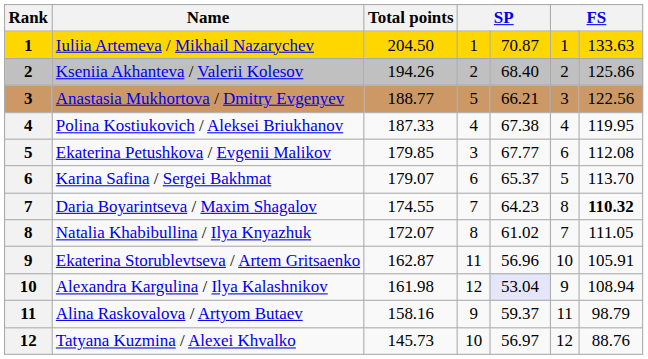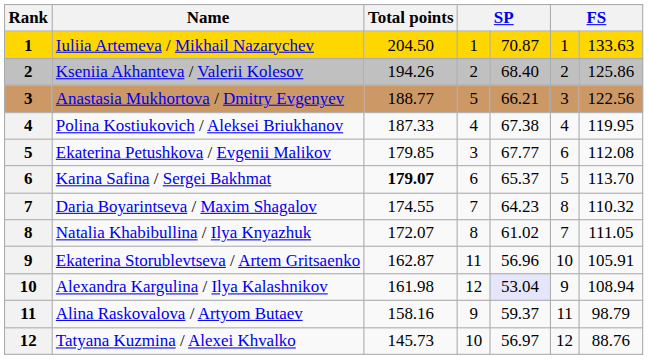(411, 179) normal -> (411, 179) bold
(611, 206) bold -> (611, 206) normal
